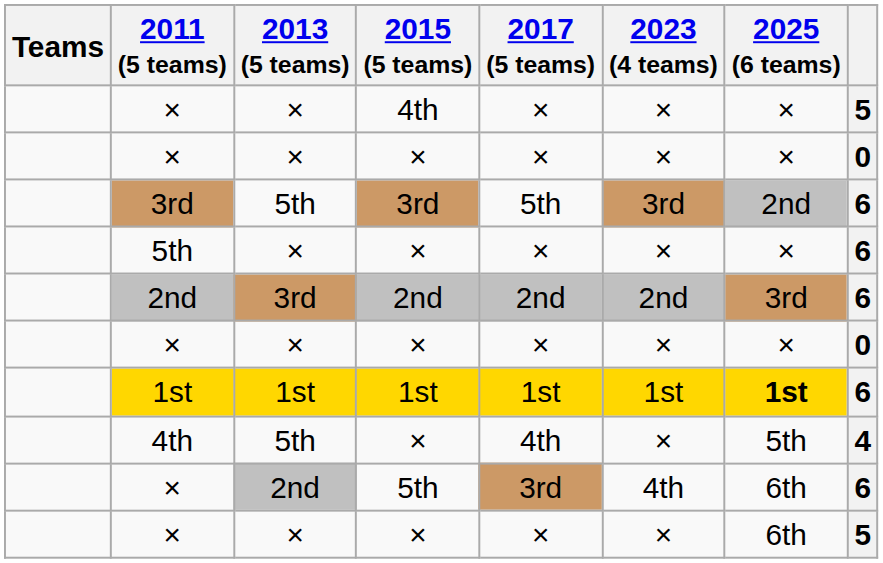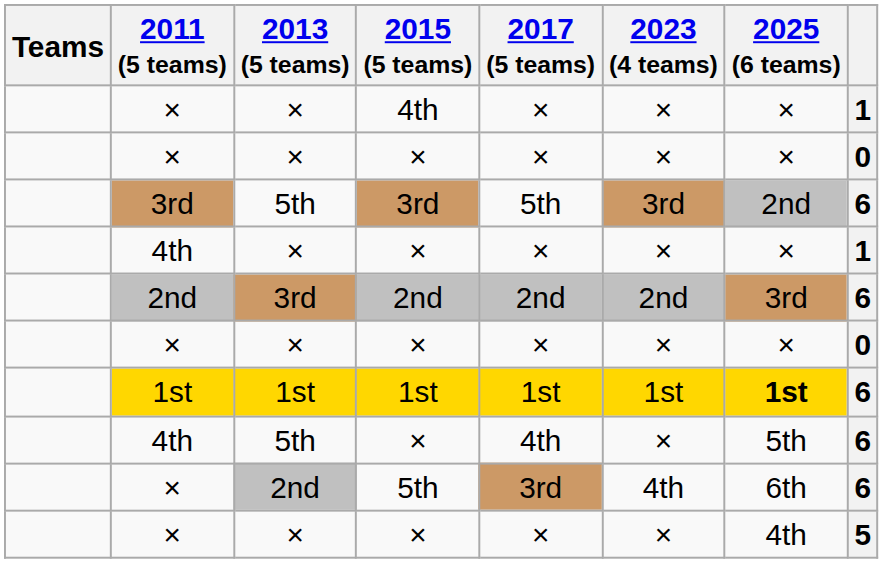(863, 109) 5 -> (863, 109) 1
(172, 251) 5th -> (172, 251) 4th
(863, 251) 6 -> (863, 251) 1
(863, 439) 4 -> (863, 439) 6
(786, 534) 6th -> (786, 534) 4th
